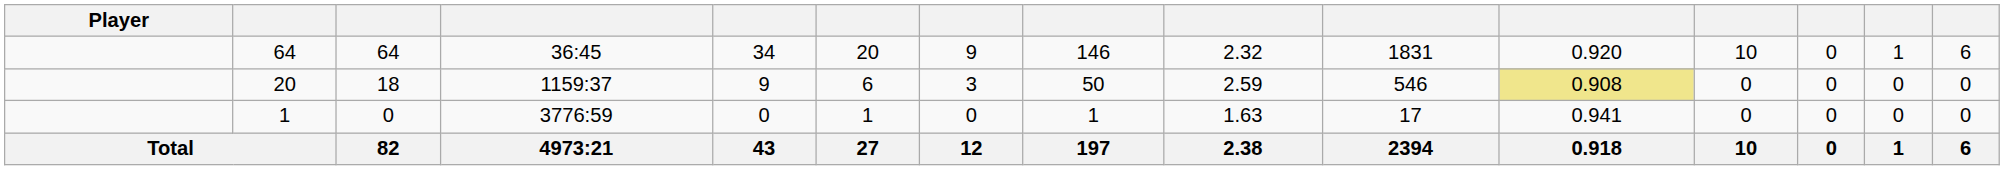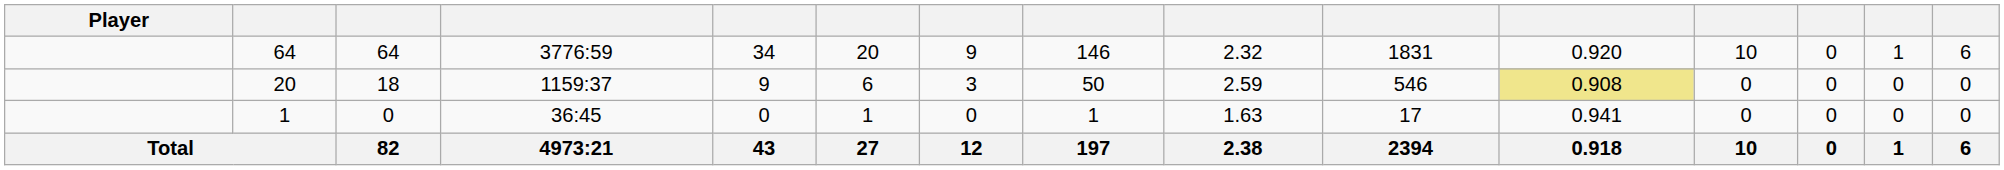(576, 52) 36:45 -> (576, 52) 3776:59
(576, 116) 3776:59 -> (576, 116) 36:45
